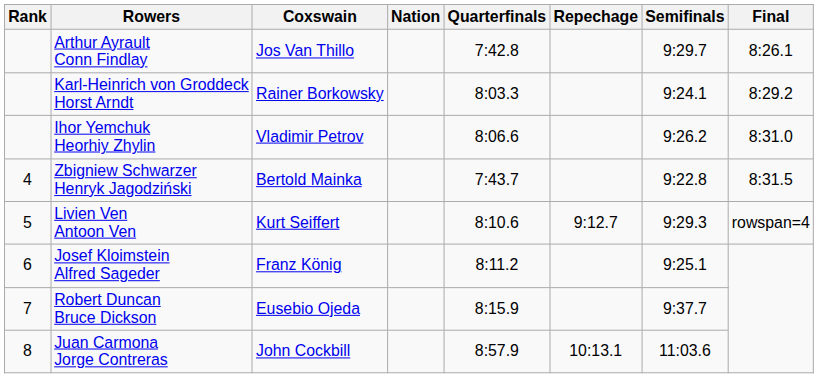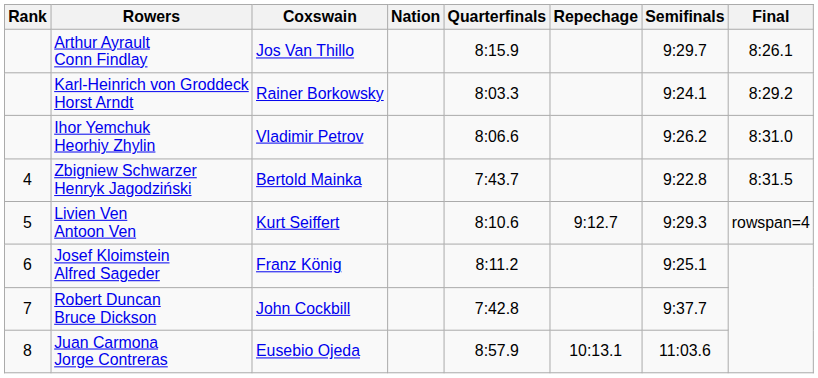(497, 51) 7:42.8 -> (497, 51) 8:15.9
(308, 308) Eusebio Ojeda -> (303, 308) John Cockbill
(497, 308) 8:15.9 -> (497, 308) 7:42.8
(303, 351) John Cockbill -> (308, 351) Eusebio Ojeda
